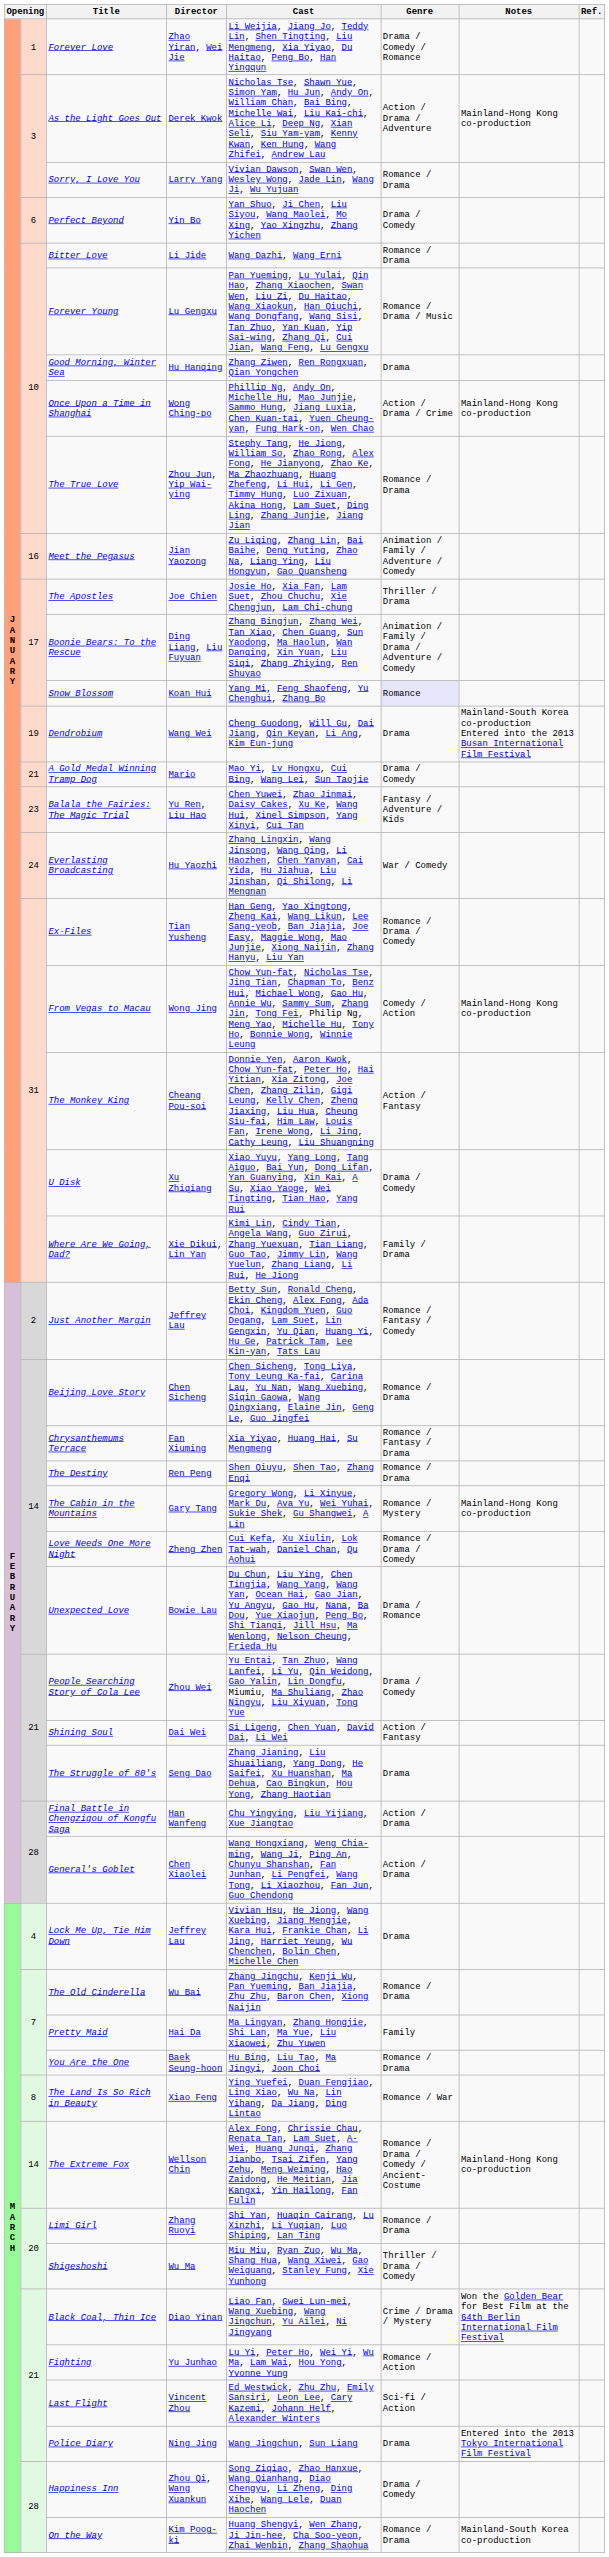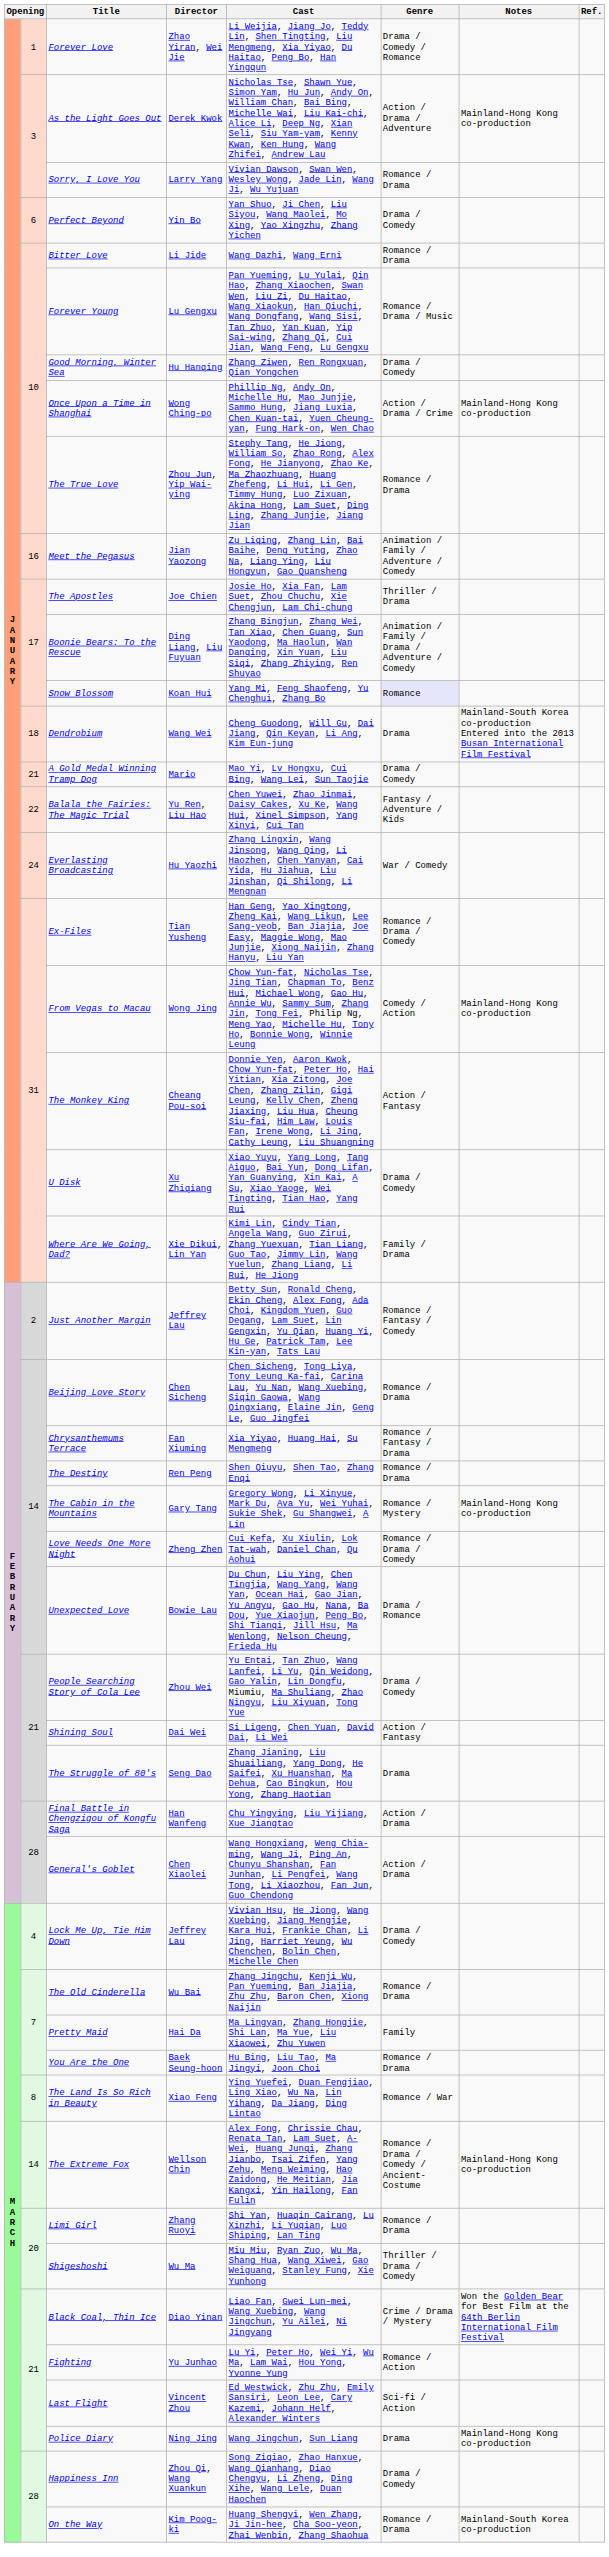(396, 368) Drama -> (402, 368) Drama / Comedy
(34, 734) 19 -> (34, 734) 18
(34, 810) 23 -> (34, 810) 22
(396, 1936) Drama -> (402, 1936) Drama / Comedy
(517, 2444) Entered into the 2013 Tokyo International Film Festival -> (509, 2438) Mainland-Hong Kong co-production
